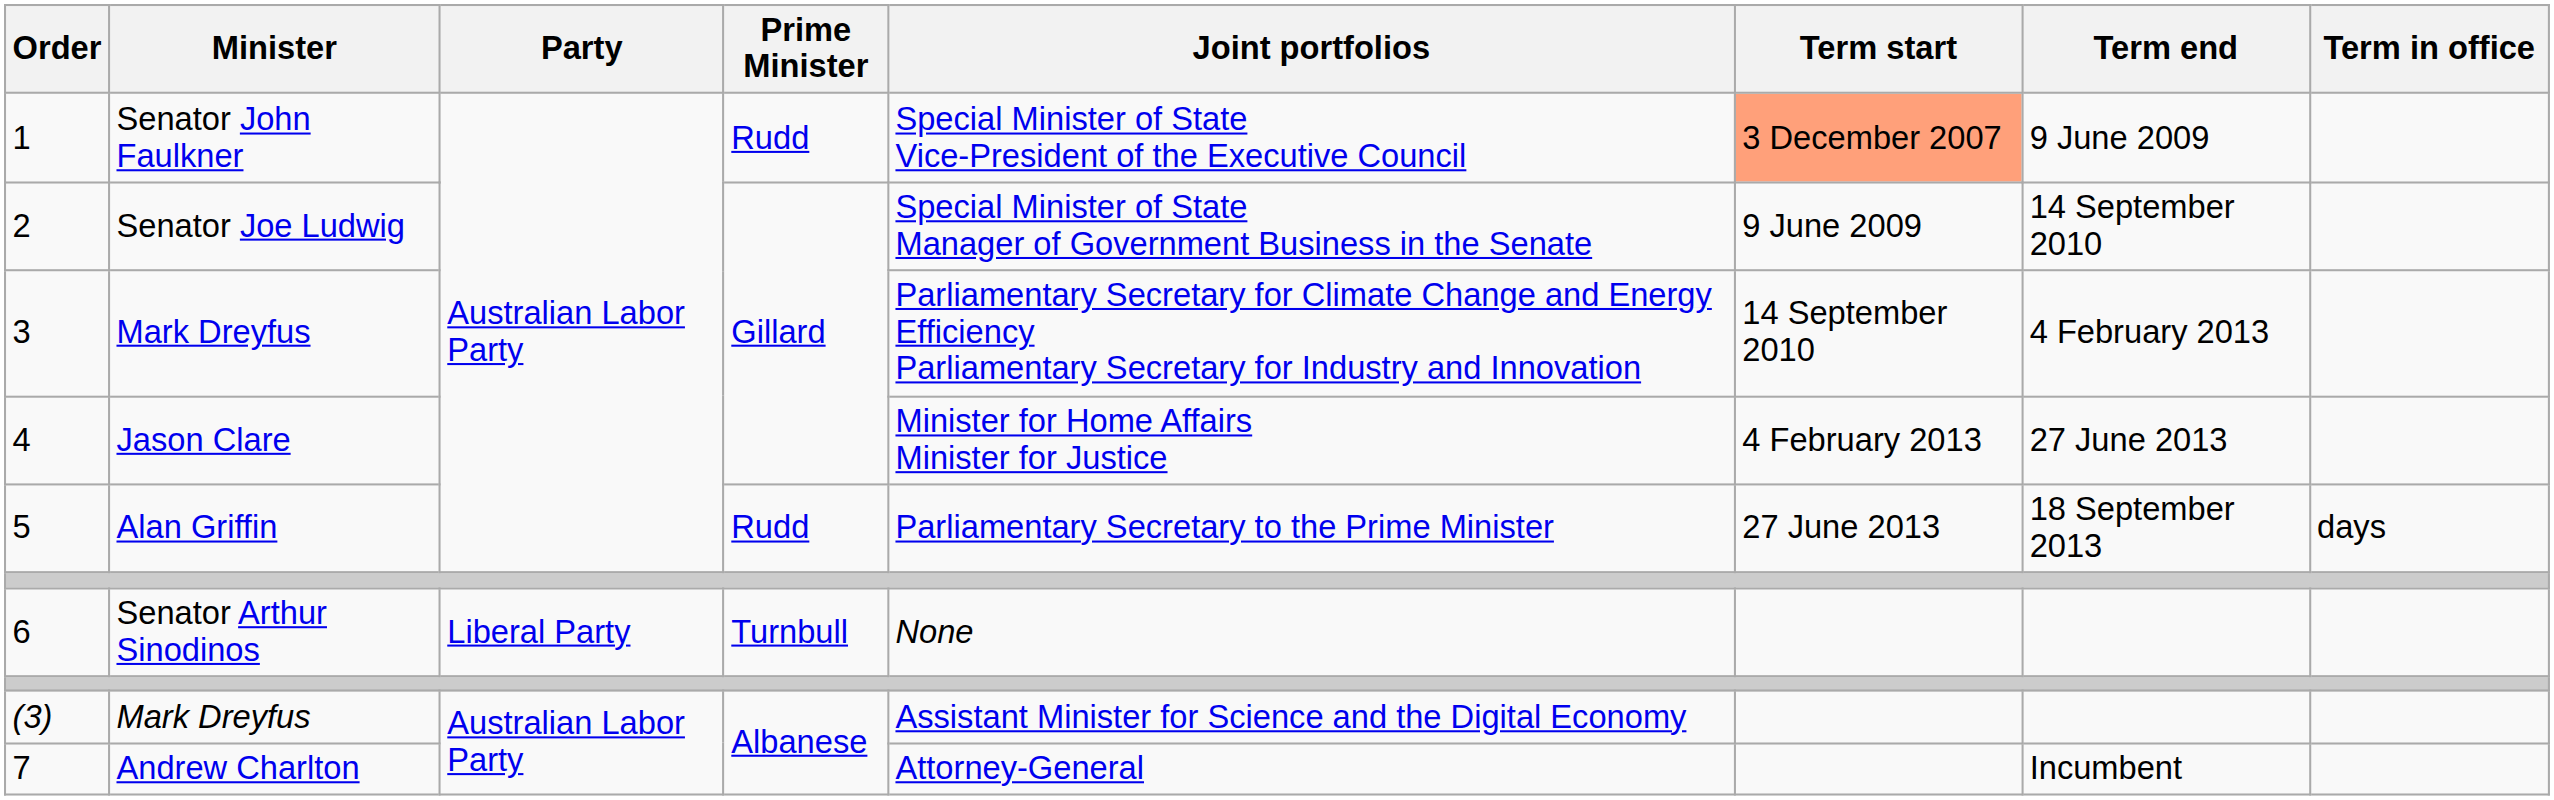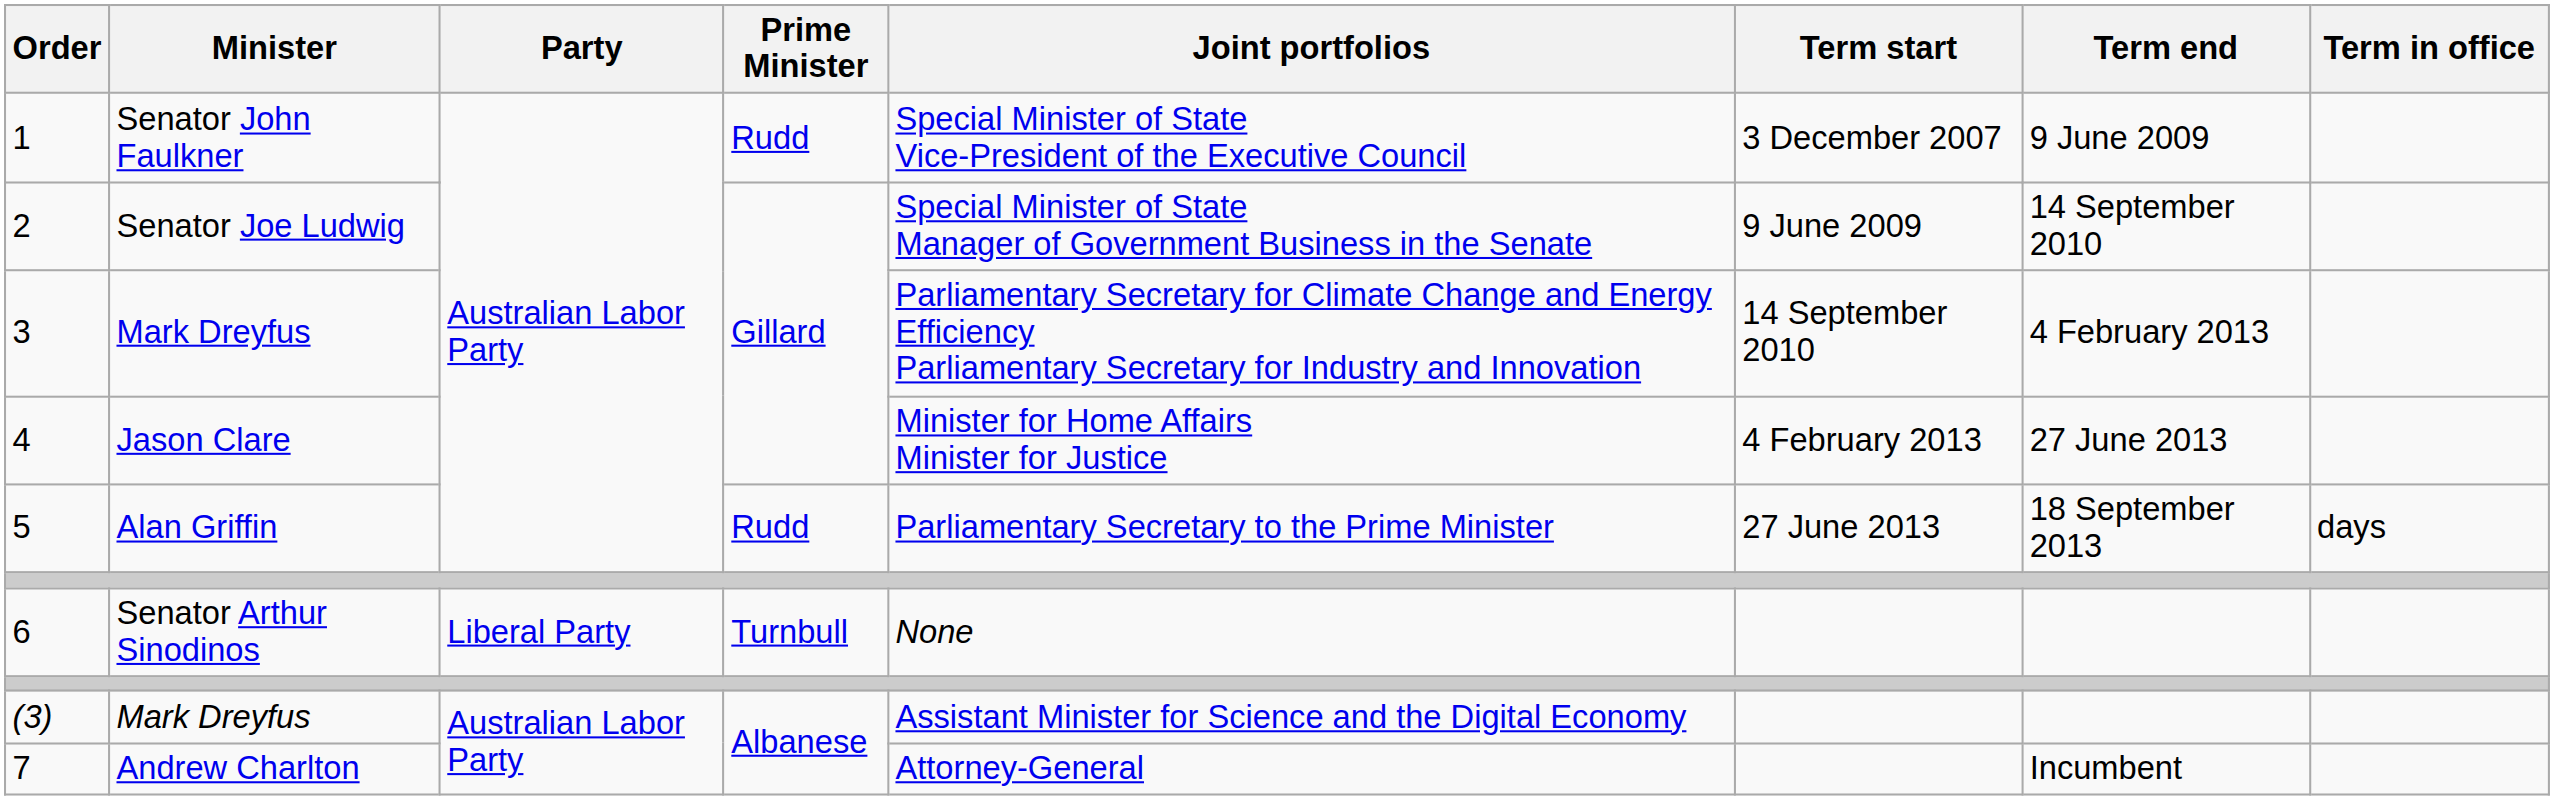(1872, 137) lightsalmon background -> (1872, 137) no background
